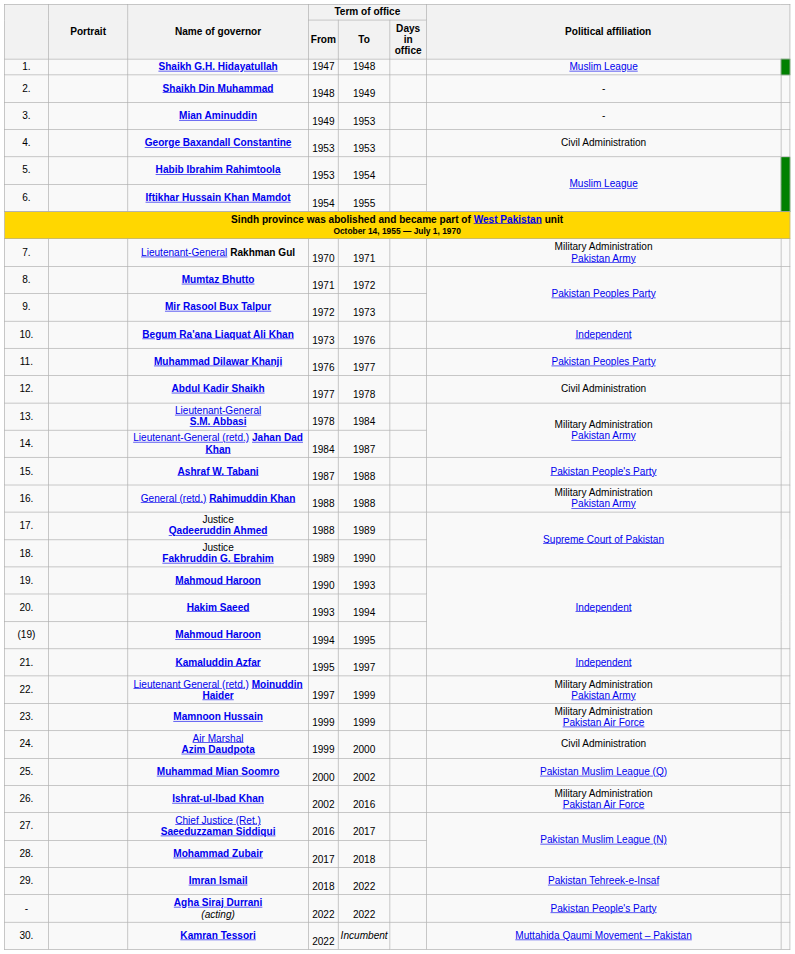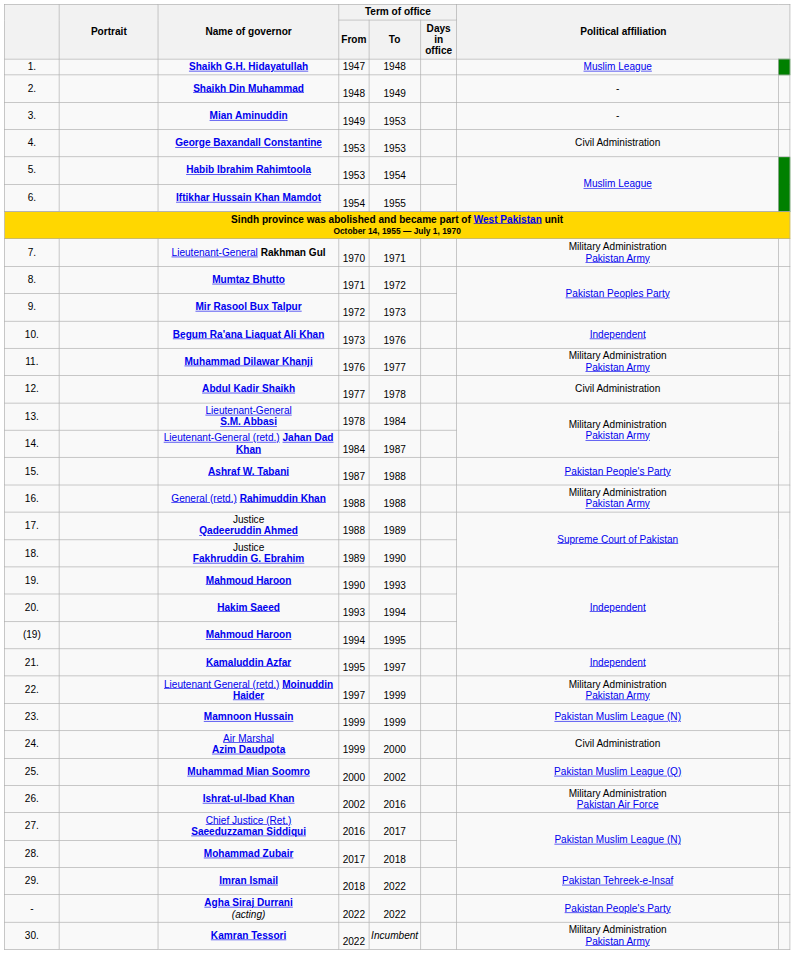(604, 362) Pakistan Peoples Party -> (618, 362) Military Administration Pakistan Army
(604, 717) Military Administration Pakistan Air Force -> (618, 717) Pakistan Muslim League (N)
(604, 935) Muttahida Qaumi Movement – Pakistan -> (618, 935) Military Administration Pakistan Army
